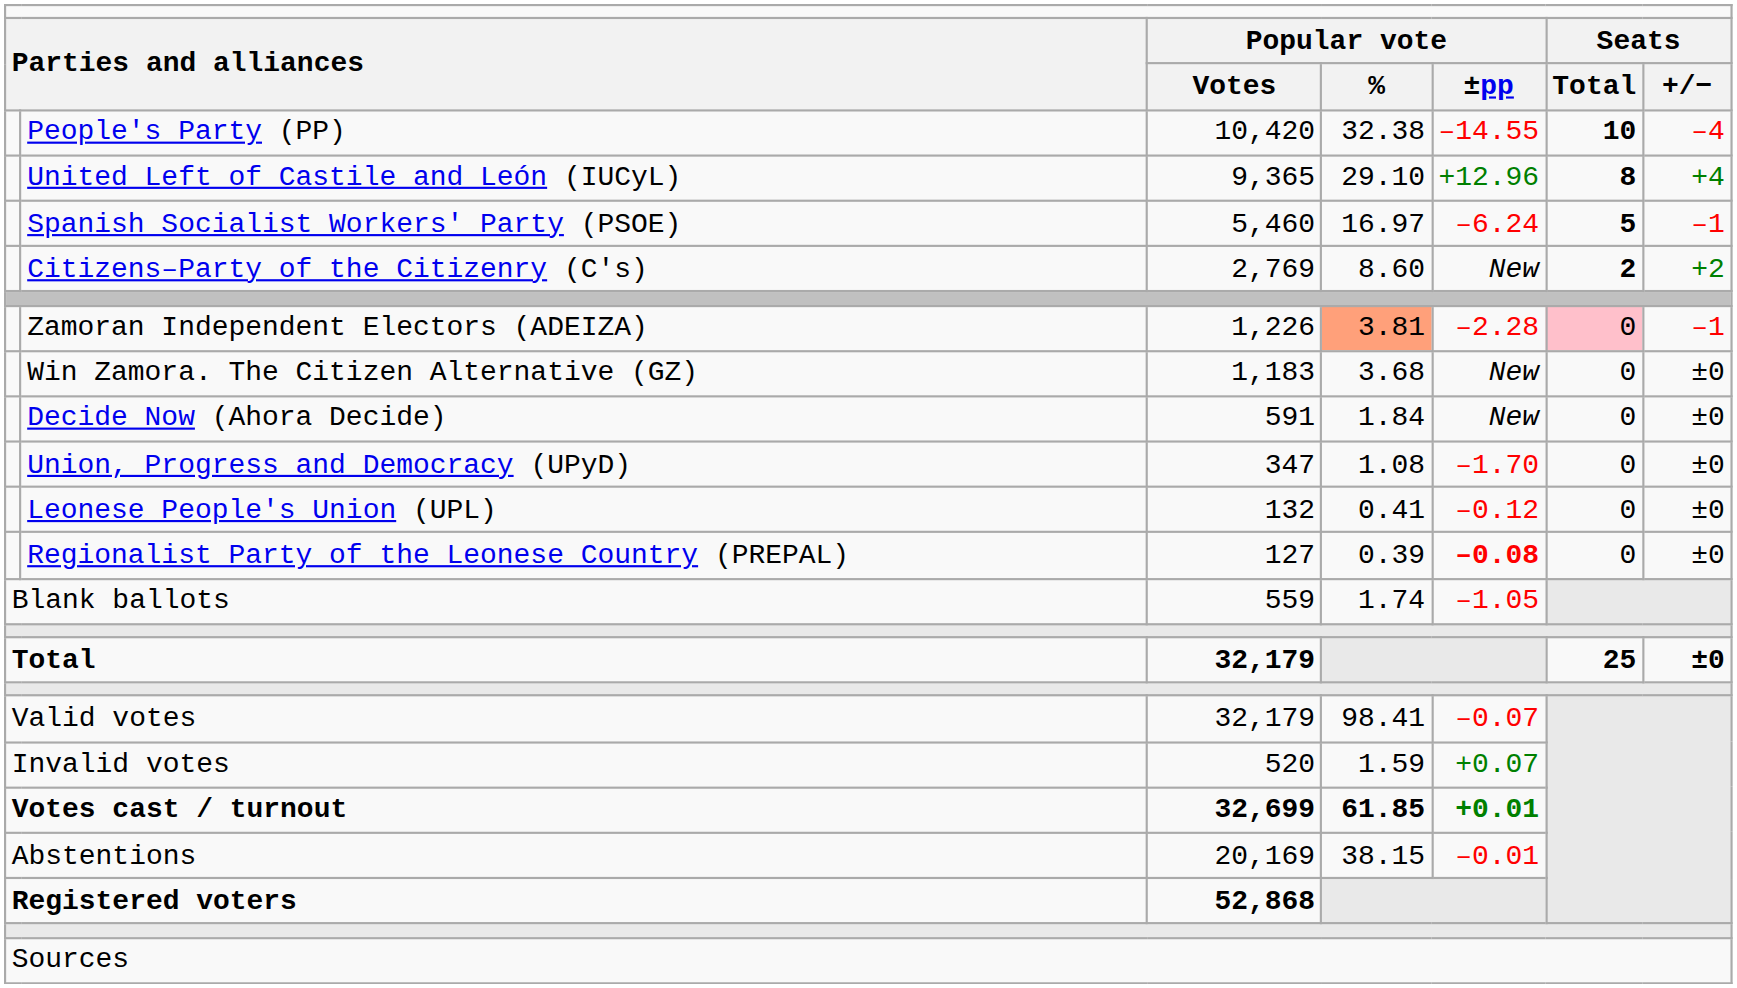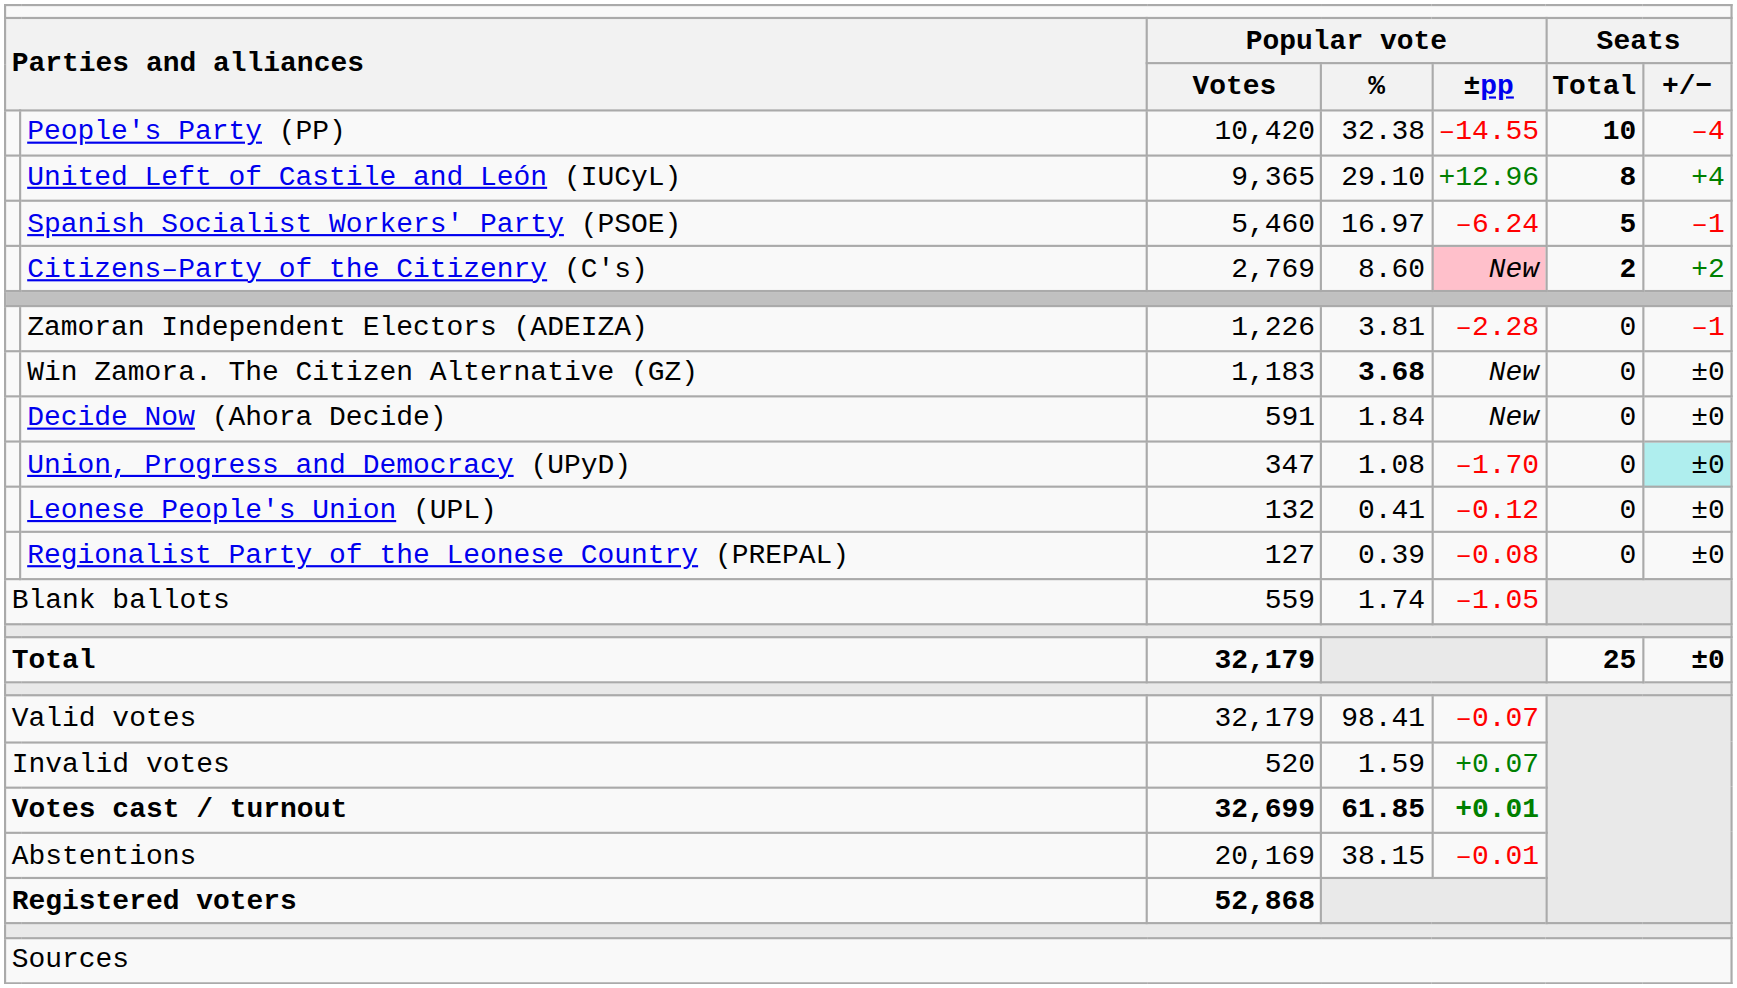(1514, 269) no background -> (1514, 269) pink background
(1392, 328) lightsalmon background -> (1392, 328) no background
(1628, 328) pink background -> (1628, 328) no background
(1392, 373) normal -> (1392, 373) bold
(1708, 464) no background -> (1708, 464) paleturquoise background
(1497, 556) bold -> (1497, 556) normal
